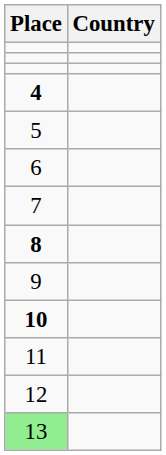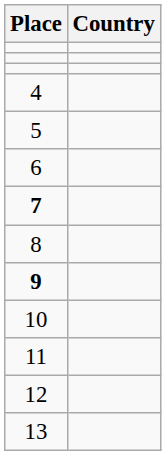(36, 92) bold -> (36, 92) normal
(36, 205) normal -> (36, 205) bold
(36, 243) bold -> (36, 243) normal
(36, 280) normal -> (36, 280) bold
(36, 318) bold -> (36, 318) normal
(36, 431) lightgreen background -> (36, 431) no background
